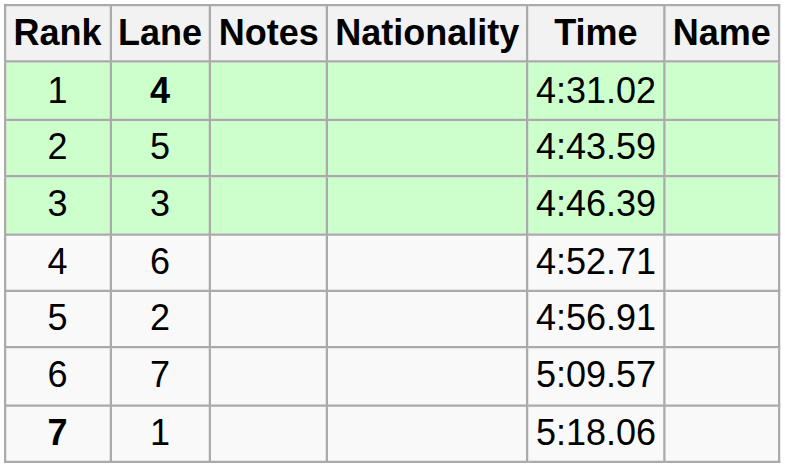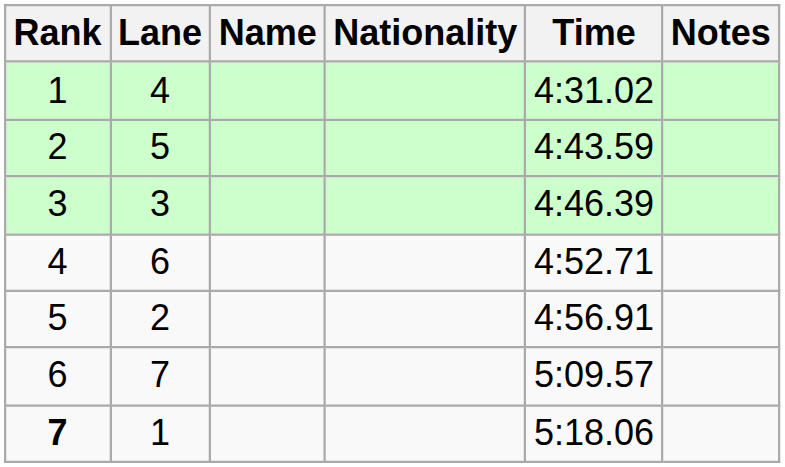columns swapped: (722, 33) <-> (269, 33)
(160, 90) bold -> (160, 90) normal
